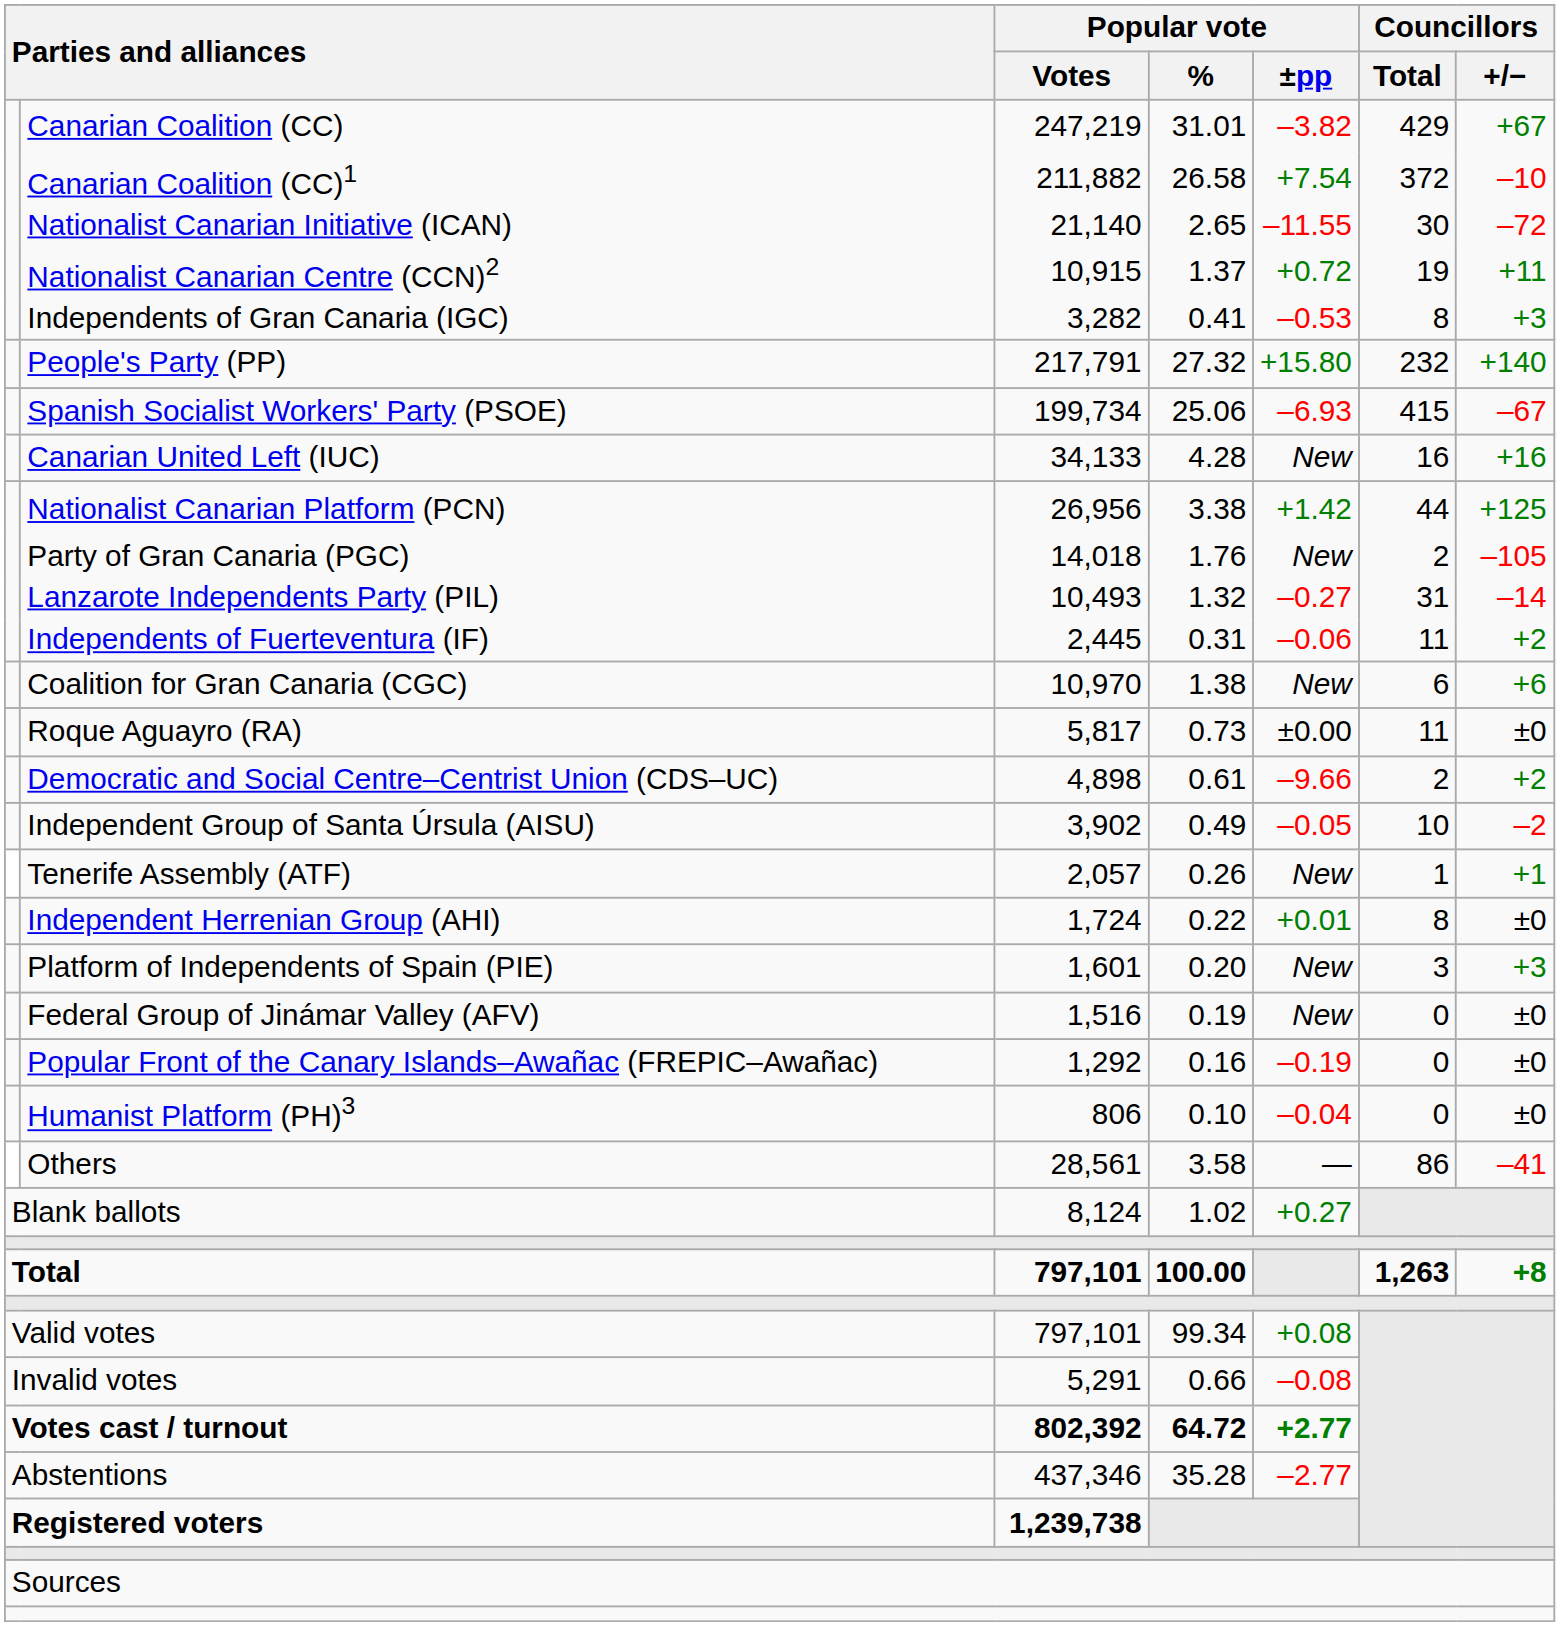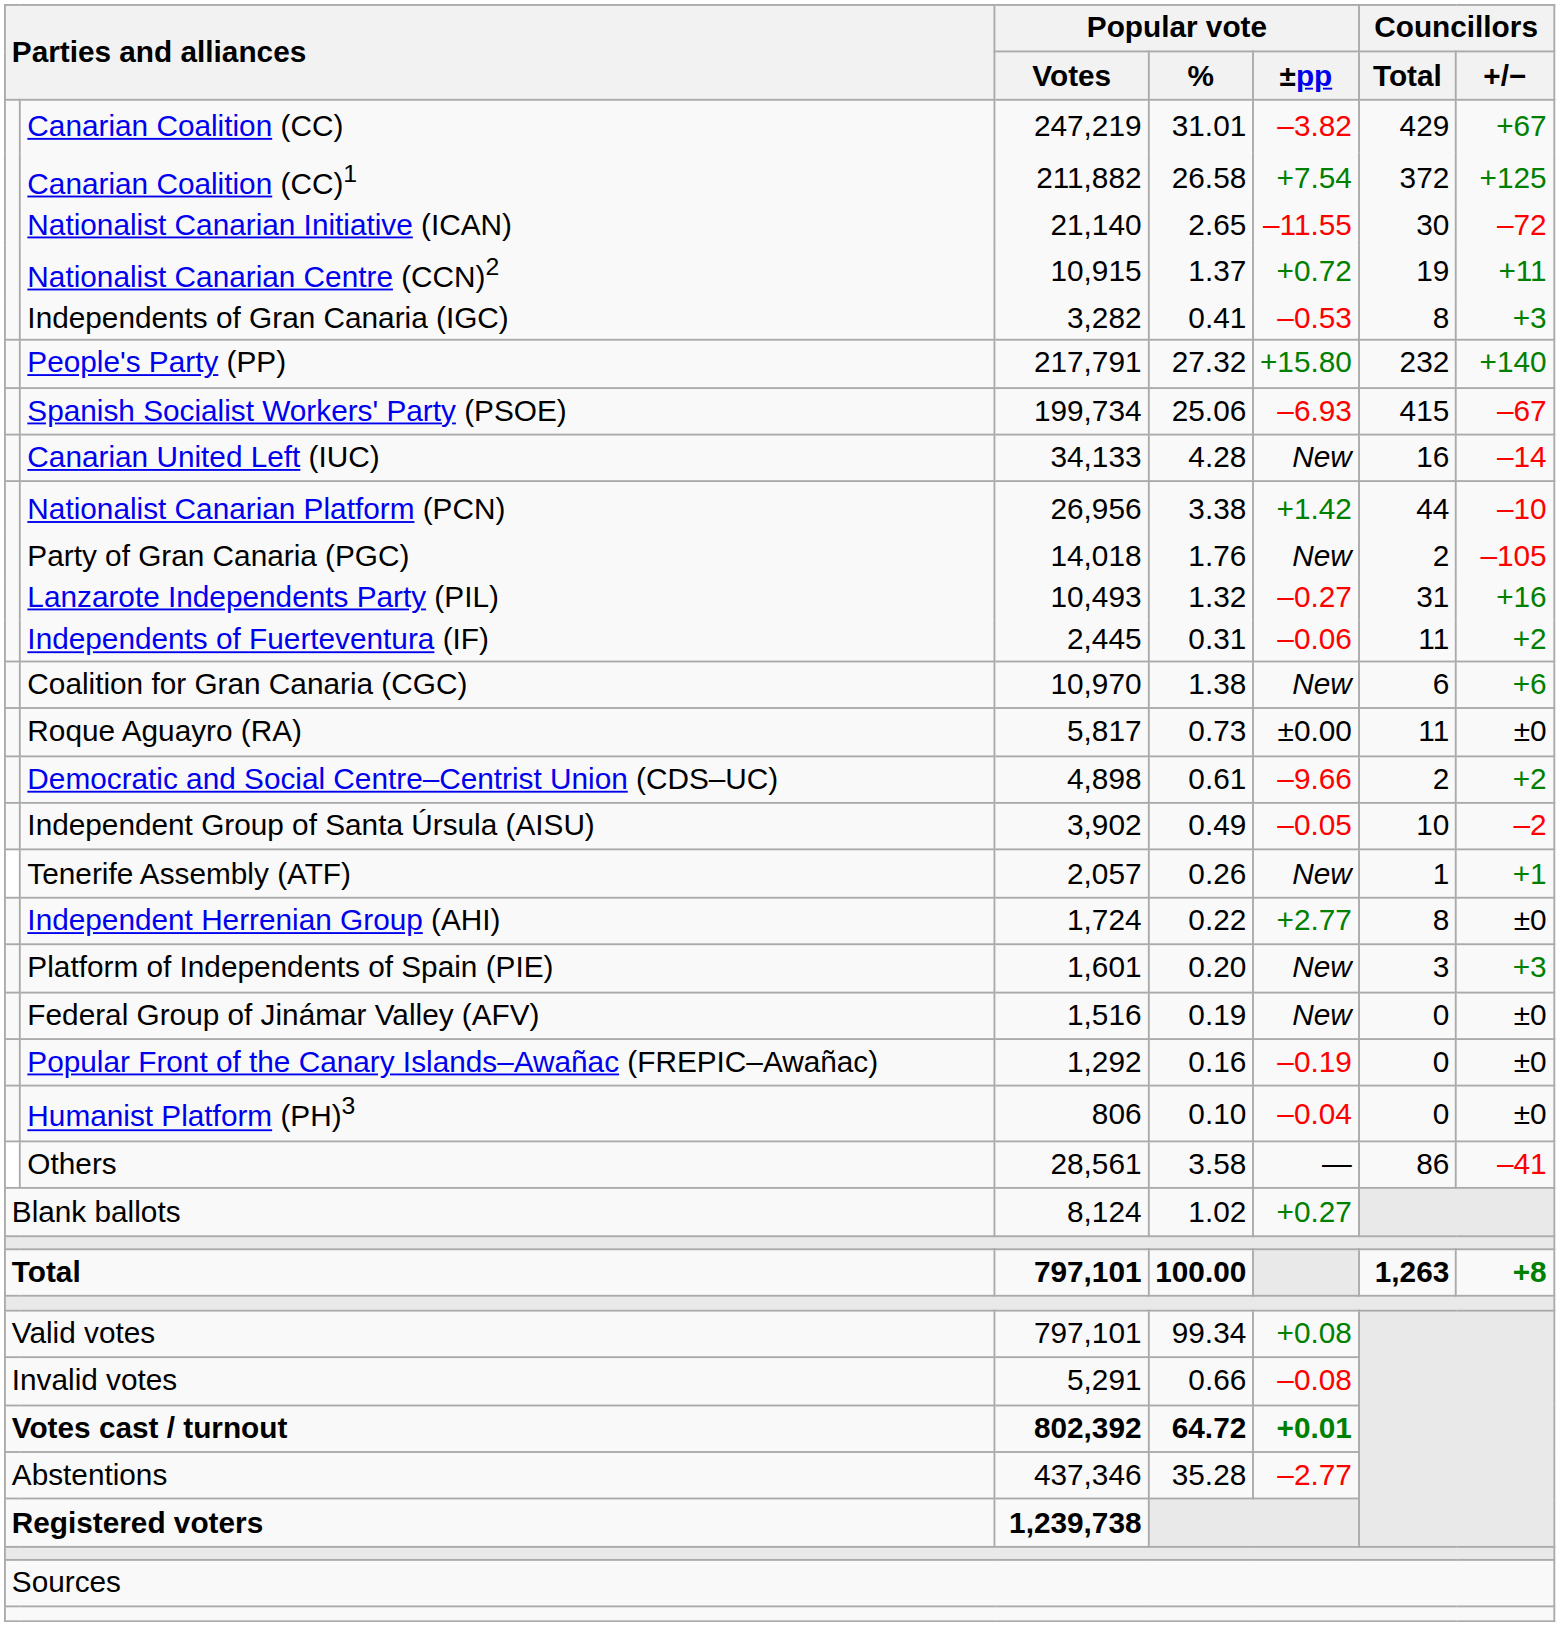(1522, 178) –10 -> (1513, 178) +125
(1521, 457) +16 -> (1522, 457) –14
(1513, 508) +125 -> (1522, 508) –10
(1522, 597) –14 -> (1521, 597) +16
(1314, 920) +0.01 -> (1314, 920) +2.77
(1314, 1427) +2.77 -> (1314, 1427) +0.01
